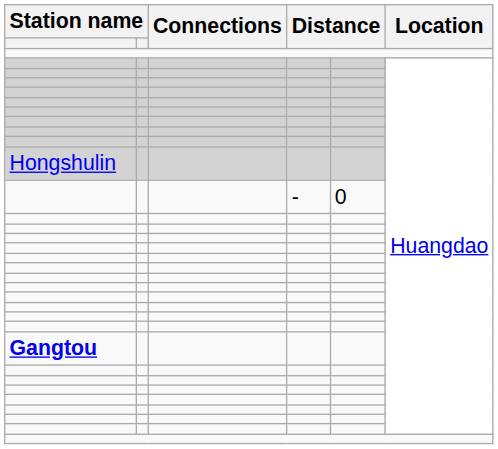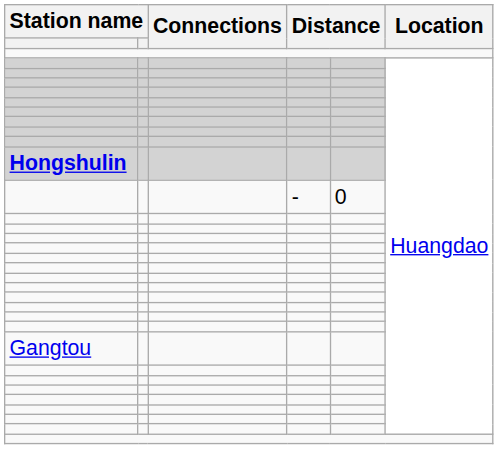(63, 163) normal -> (68, 163) bold
(53, 348) bold -> (50, 348) normal
